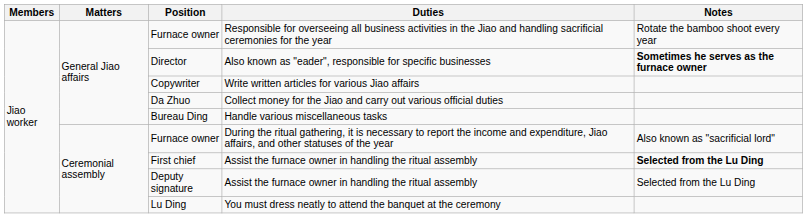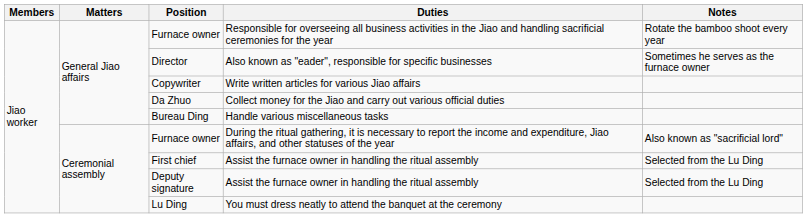(705, 62) bold -> (709, 62) normal
(700, 160) bold -> (704, 160) normal
